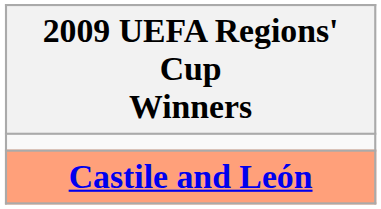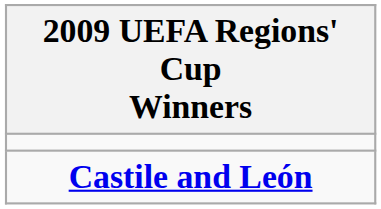(191, 176) lightsalmon background -> (191, 176) no background
